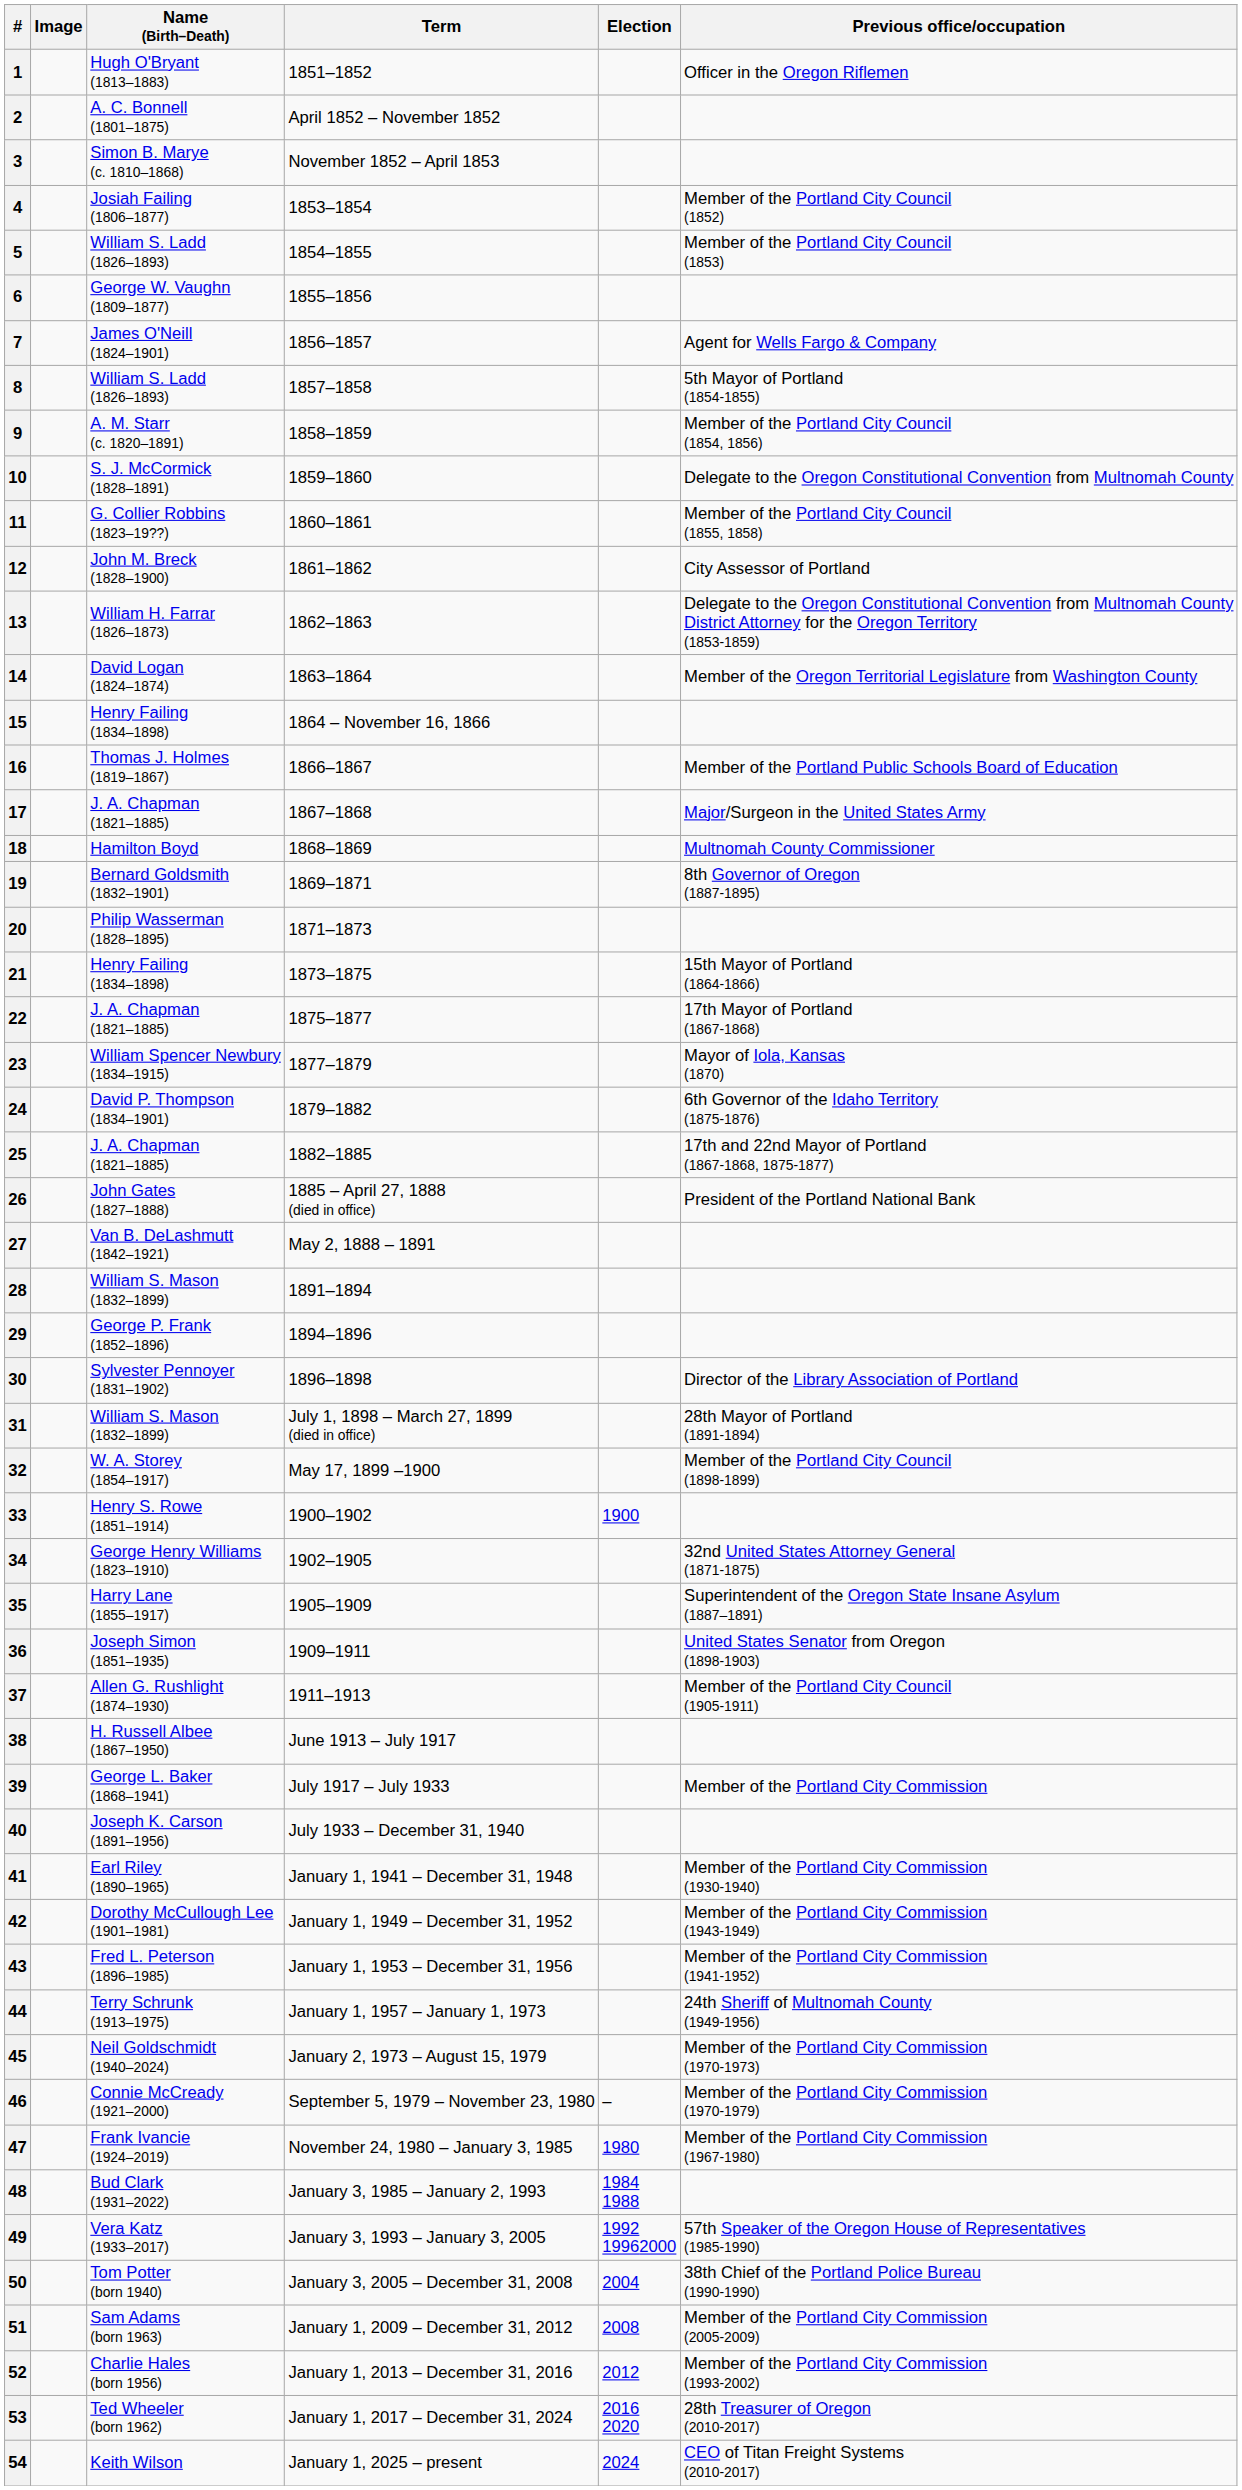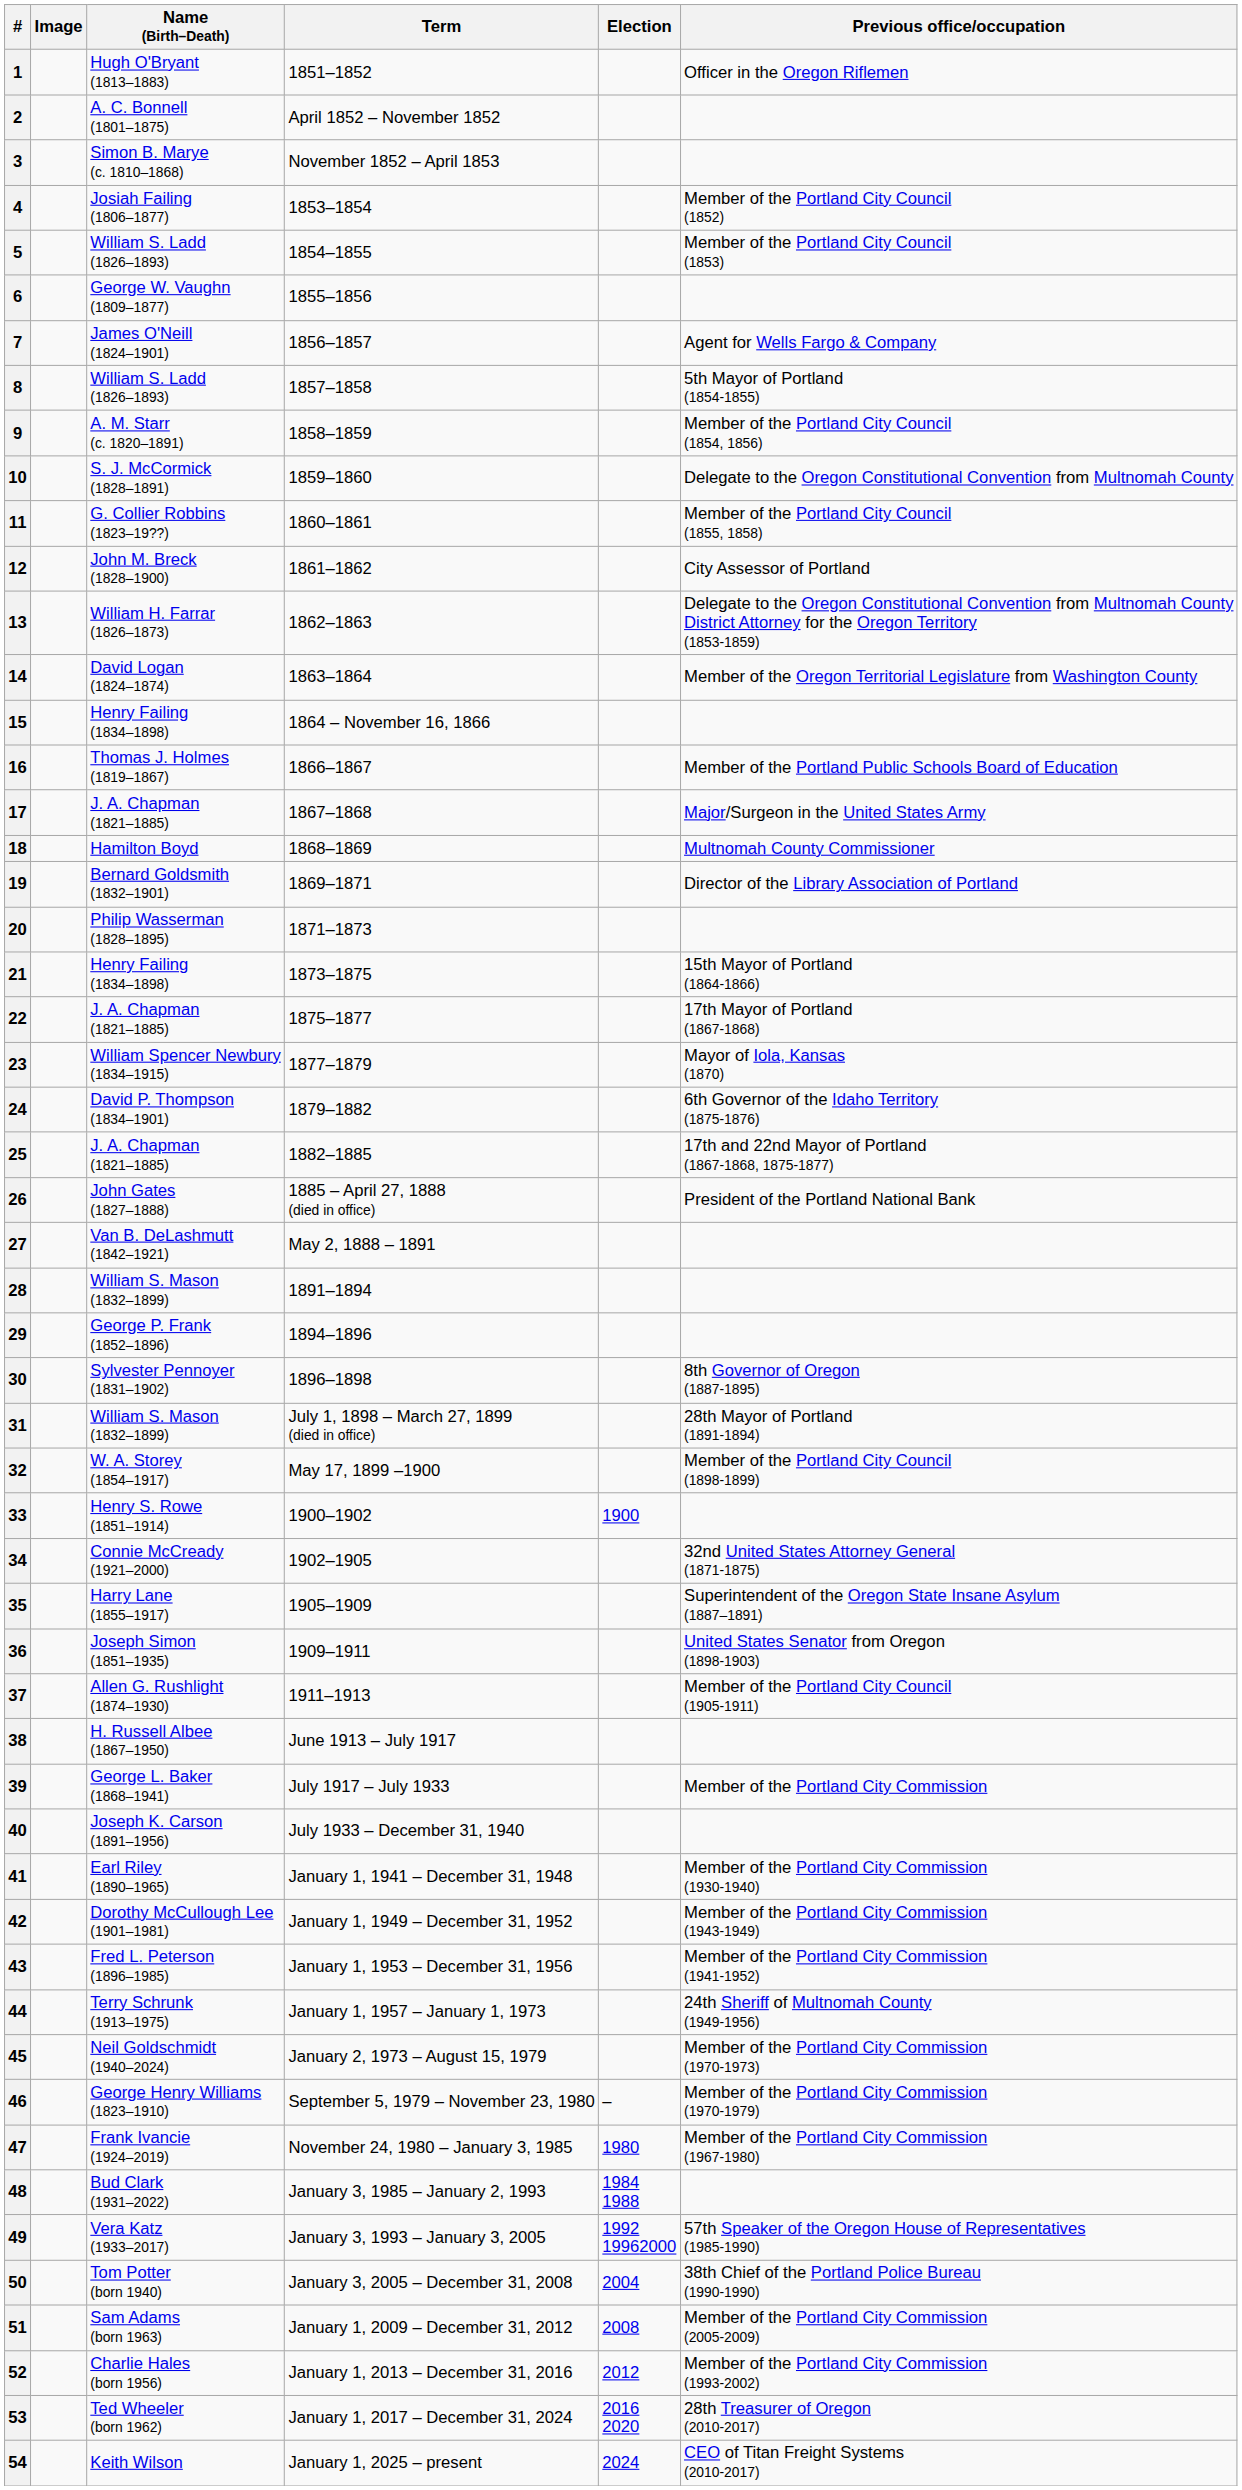(772, 884) 8th Governor of Oregon (1887-1895) -> (851, 884) Director of the Library Association of Portland
(851, 1380) Director of the Library Association of Portland -> (772, 1380) 8th Governor of Oregon (1887-1895)
(176, 1560) George Henry Williams (1823–1910) -> (157, 1560) Connie McCready (1921–2000)
(157, 2102) Connie McCready (1921–2000) -> (176, 2102) George Henry Williams (1823–1910)
